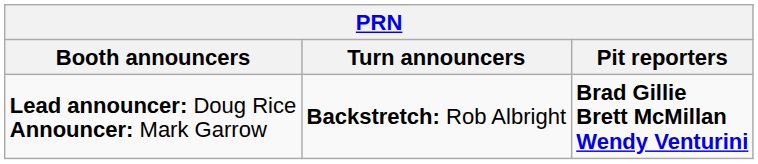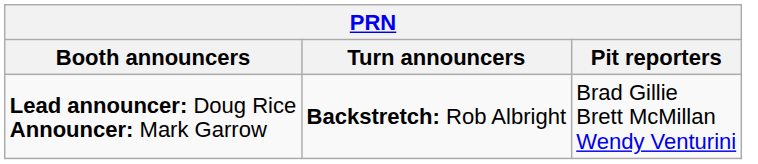(662, 117) bold -> (656, 117) normal
